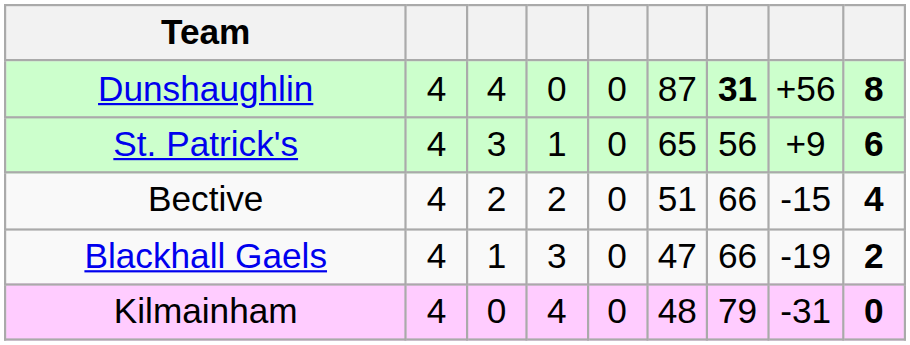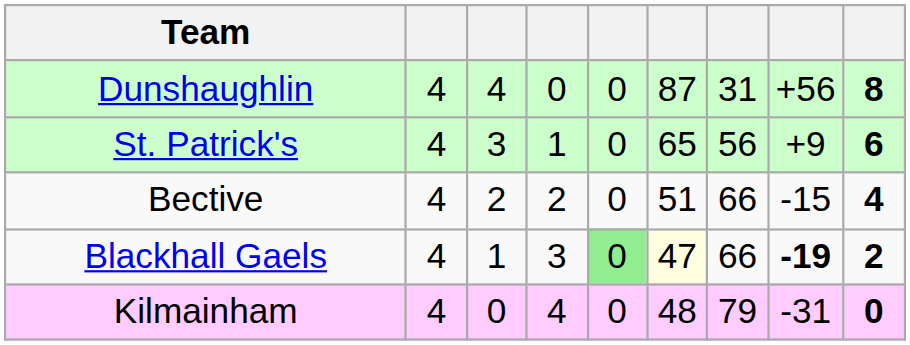(738, 88) bold -> (738, 88) normal
(617, 255) no background -> (617, 255) lightgreen background
(677, 255) no background -> (677, 255) lightyellow background
(806, 255) normal -> (806, 255) bold
